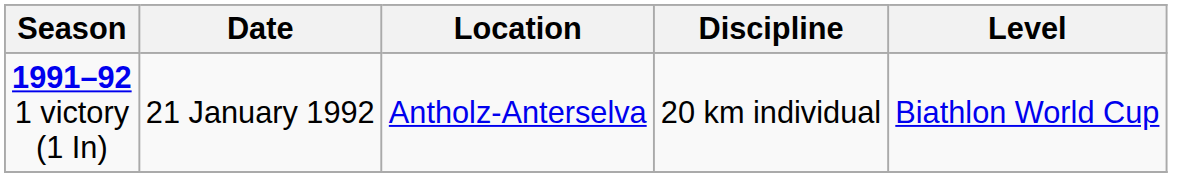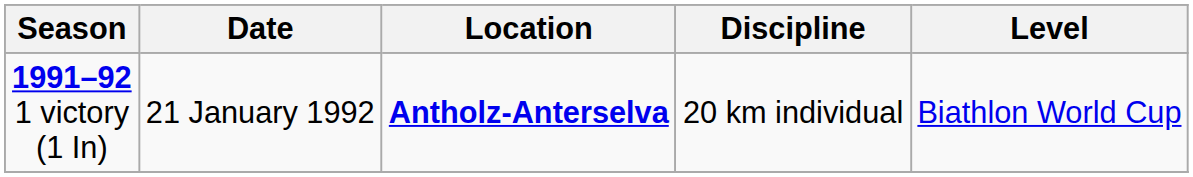(518, 112) normal -> (529, 112) bold
